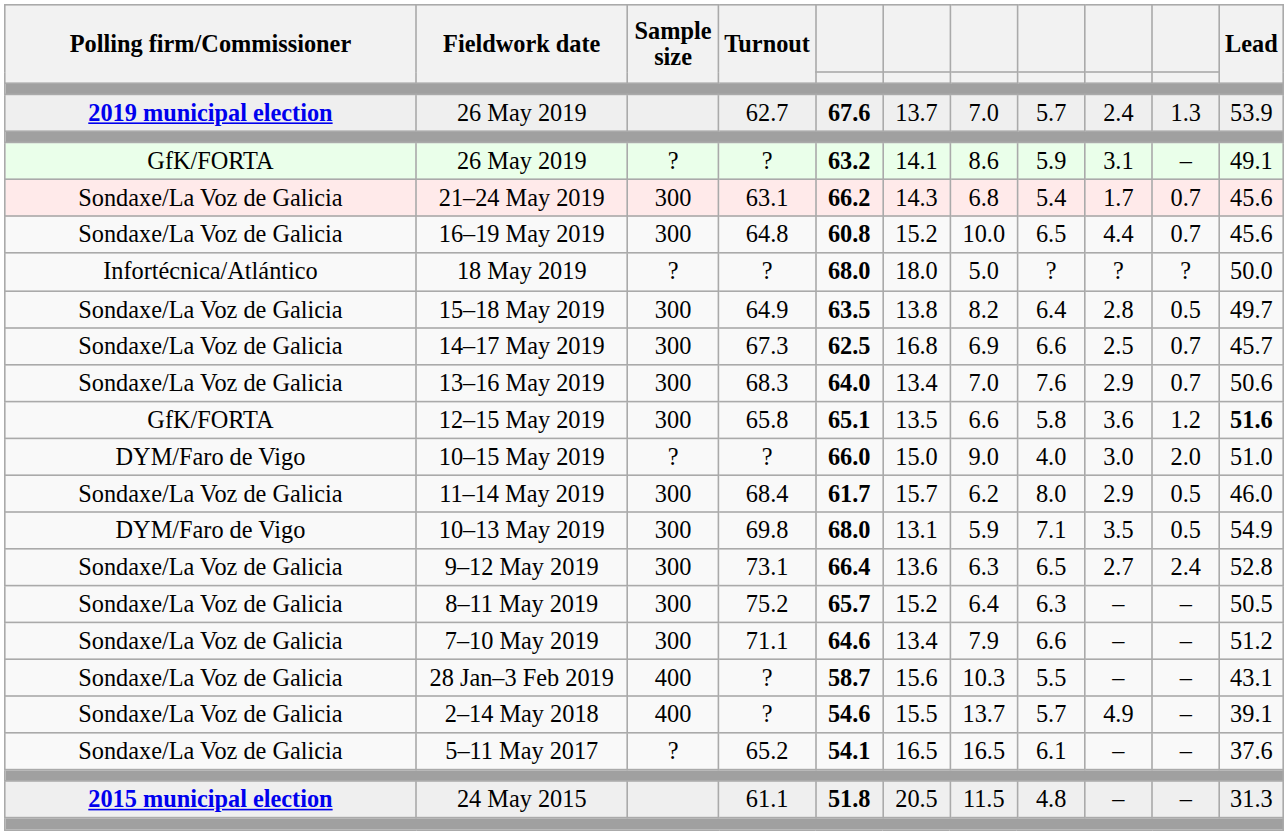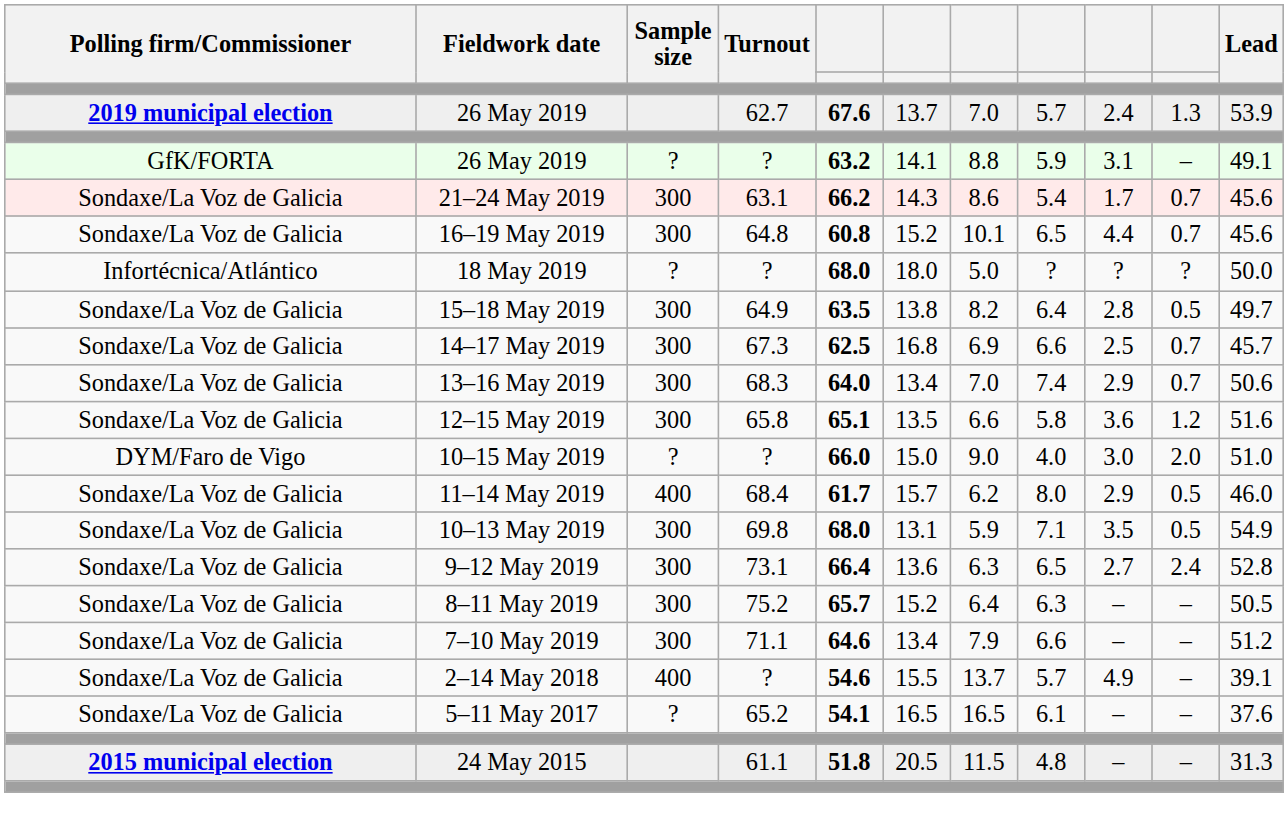(984, 161) 8.6 -> (984, 161) 8.8
(984, 198) 6.8 -> (984, 198) 8.6
(984, 234) 10.0 -> (984, 234) 10.1
(1051, 382) 7.6 -> (1051, 382) 7.4
(210, 419) GfK/FORTA -> (210, 419) Sondaxe/La Voz de Galicia
(1251, 419) bold -> (1251, 419) normal
(673, 493) 300 -> (673, 493) 400
(210, 530) DYM/Faro de Vigo -> (210, 530) Sondaxe/La Voz de Galicia
- row: (522, 677)
